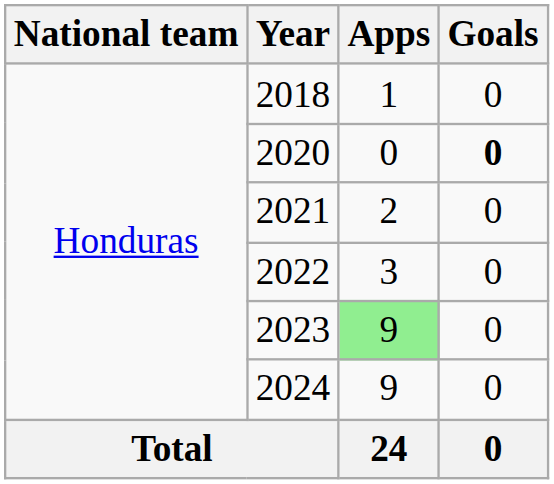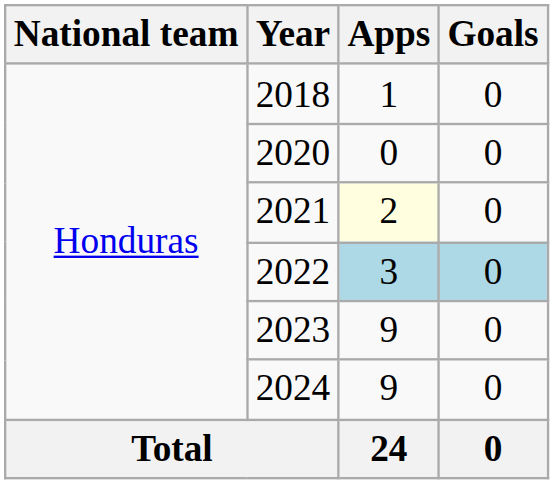(493, 152) bold -> (493, 152) normal
(389, 211) no background -> (389, 211) lightyellow background
(389, 270) no background -> (389, 270) lightblue background
(493, 270) no background -> (493, 270) lightblue background
(389, 329) lightgreen background -> (389, 329) no background
